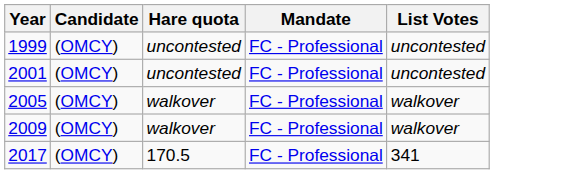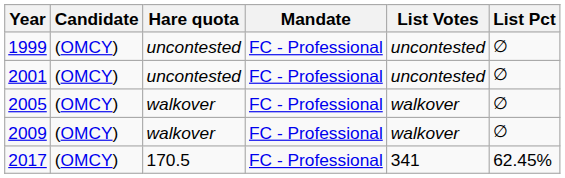+ column: (524, 18)
